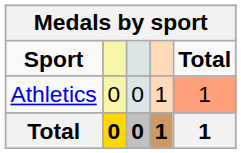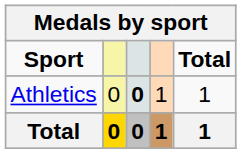(137, 95) normal -> (137, 95) bold
(205, 95) lightsalmon background -> (205, 95) no background
